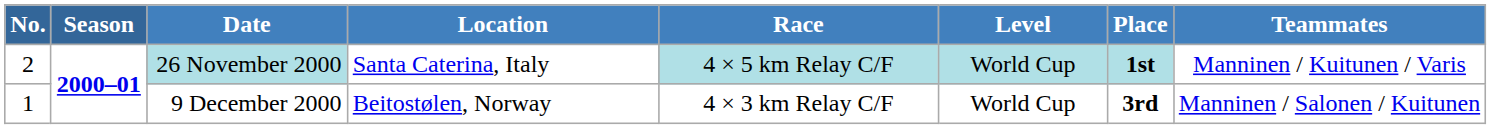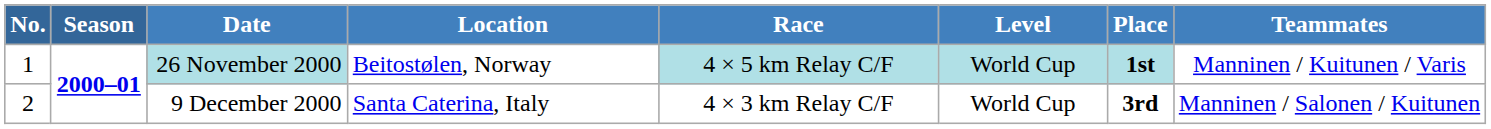(28, 64) 2 -> (28, 64) 1
(451, 64) Santa Caterina, Italy -> (452, 64) Beitostølen, Norway
(28, 103) 1 -> (28, 103) 2
(452, 103) Beitostølen, Norway -> (451, 103) Santa Caterina, Italy
